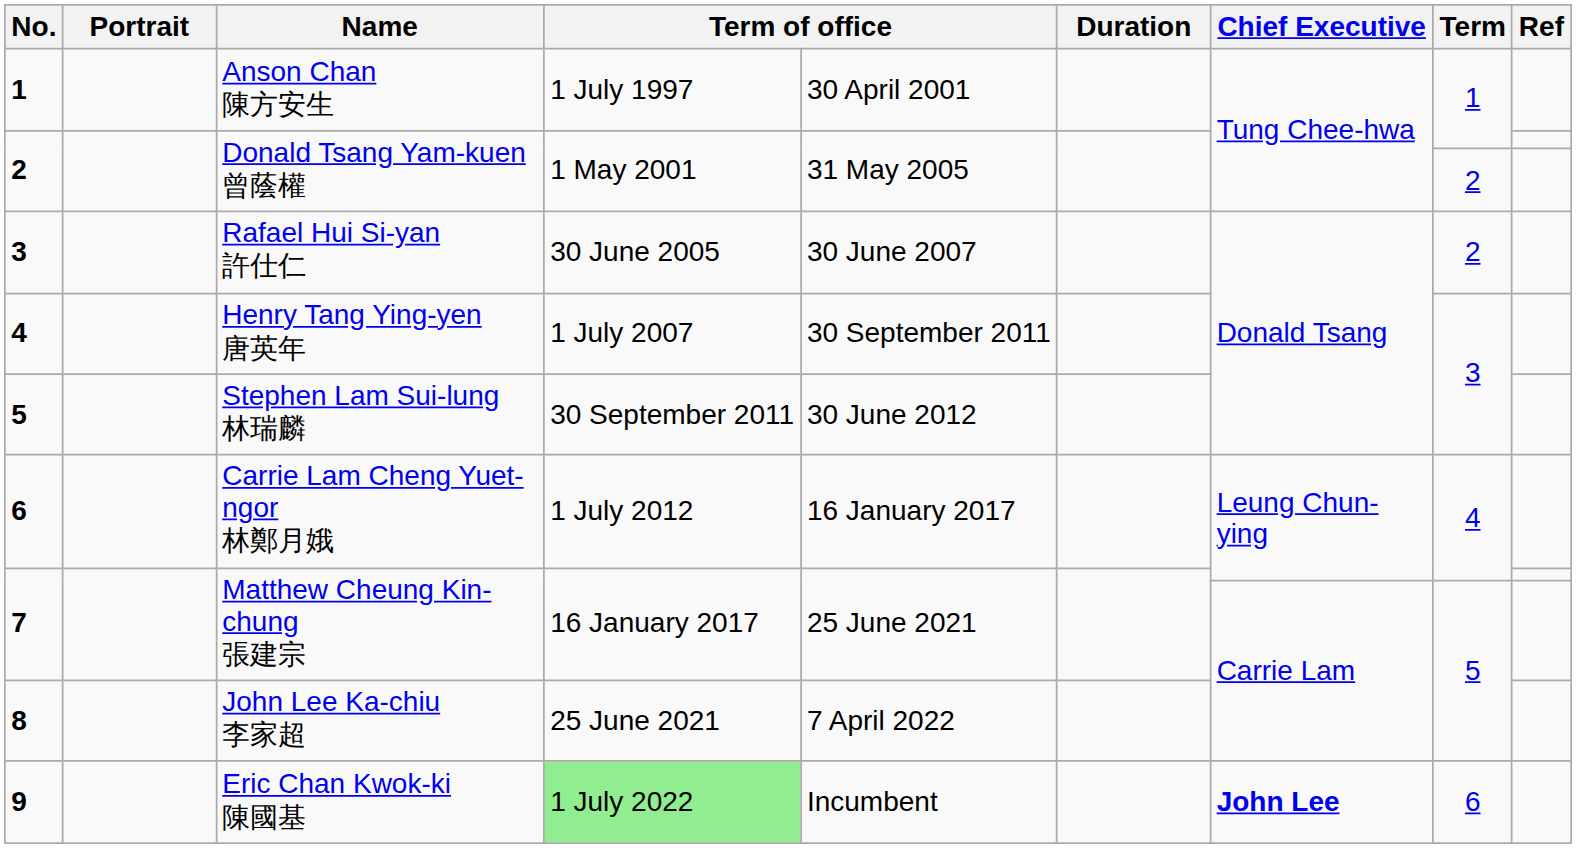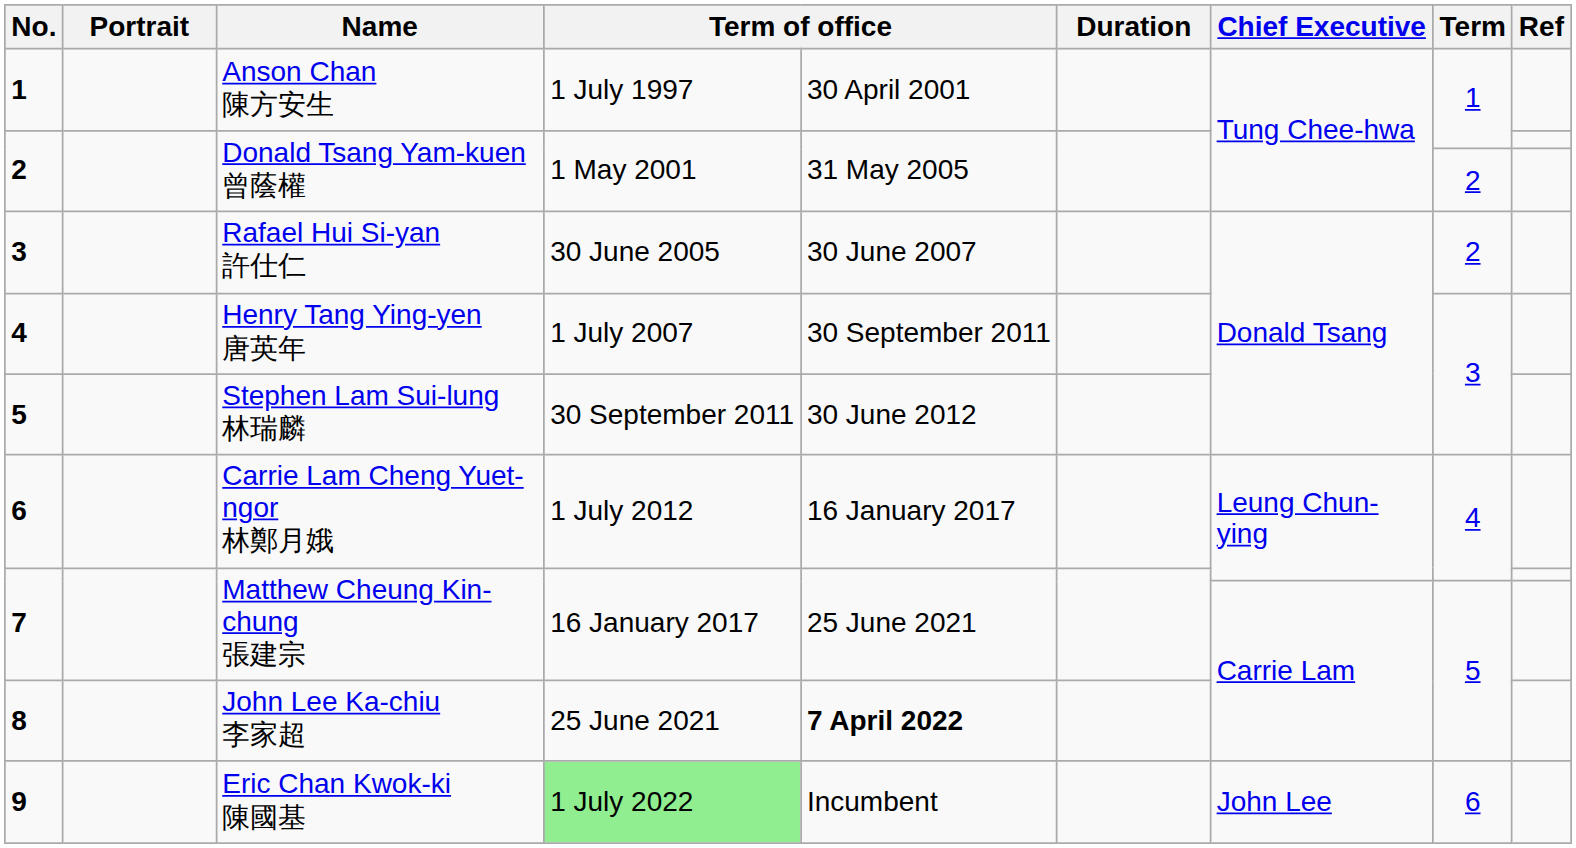(881, 720) normal -> (885, 720) bold
(1278, 801) bold -> (1274, 801) normal
